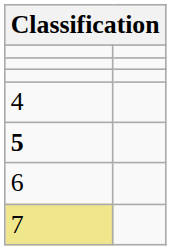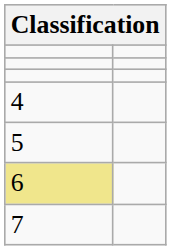(17, 142) bold -> (17, 142) normal
(17, 183) no background -> (17, 183) khaki background
(17, 223) khaki background -> (17, 223) no background
